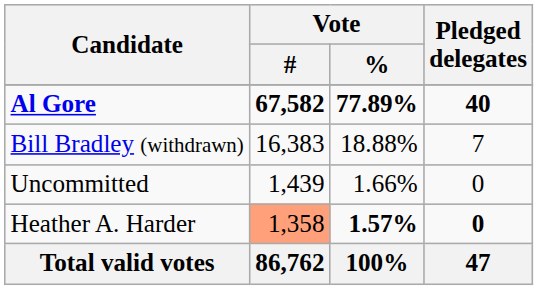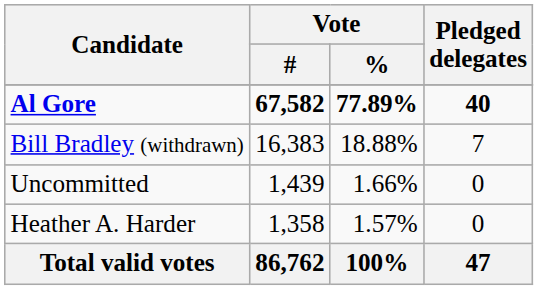(296, 223) lightsalmon background -> (296, 223) no background
(383, 223) bold -> (385, 223) normal
(478, 223) bold -> (478, 223) normal
